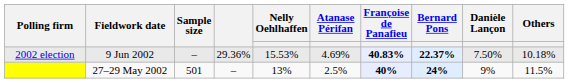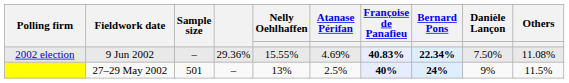(282, 55) 15.53% -> (282, 55) 15.55%
(437, 55) 22.37% -> (437, 55) 22.34%
(539, 55) 10.18% -> (539, 55) 11.08%
